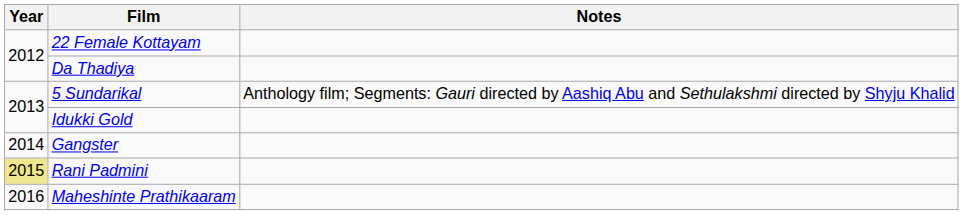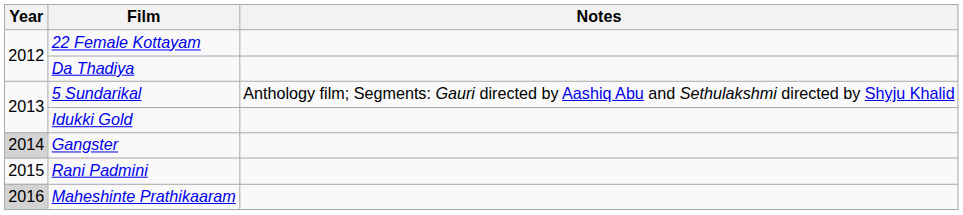(26, 145) no background -> (26, 145) lightgrey background
(26, 171) khaki background -> (26, 171) no background
(26, 196) no background -> (26, 196) lightgrey background
